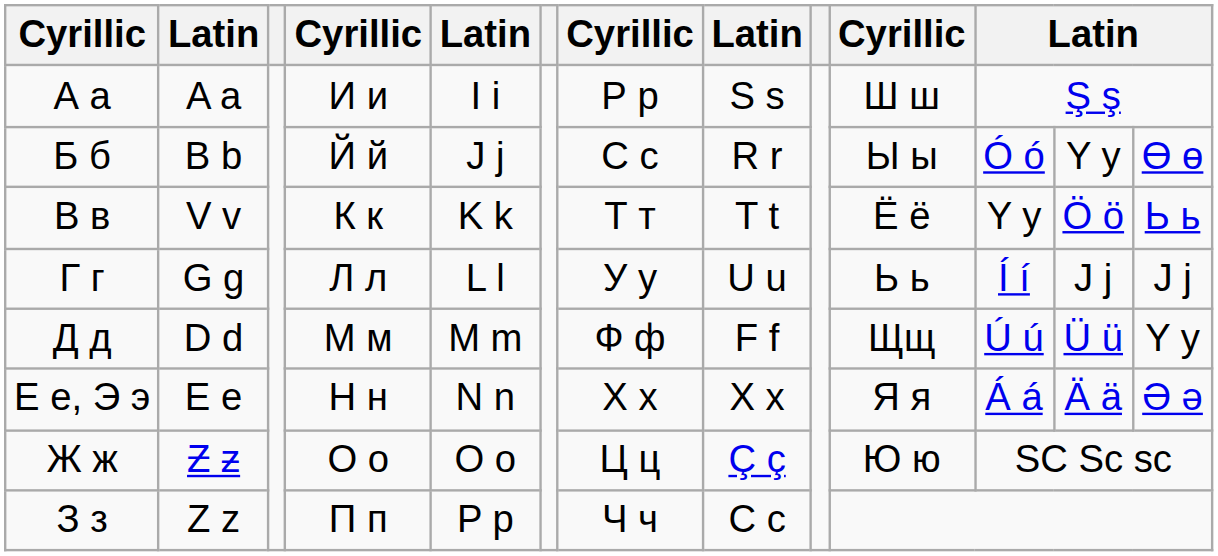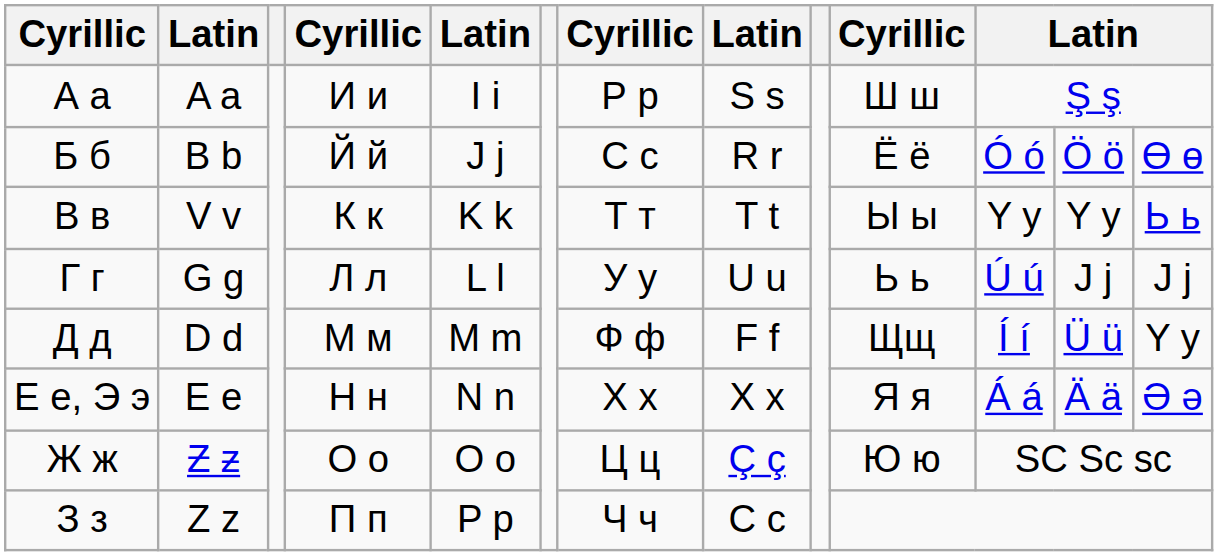(902, 156) Ы ы -> (902, 156) Ё ё
(1093, 156) Y y -> (1093, 156) Ö ö
(902, 216) Ё ё -> (902, 216) Ы ы
(1093, 216) Ö ö -> (1093, 216) Y y
(1014, 277) Í í -> (1014, 277) Ú ú
(1014, 338) Ú ú -> (1014, 338) Í í
